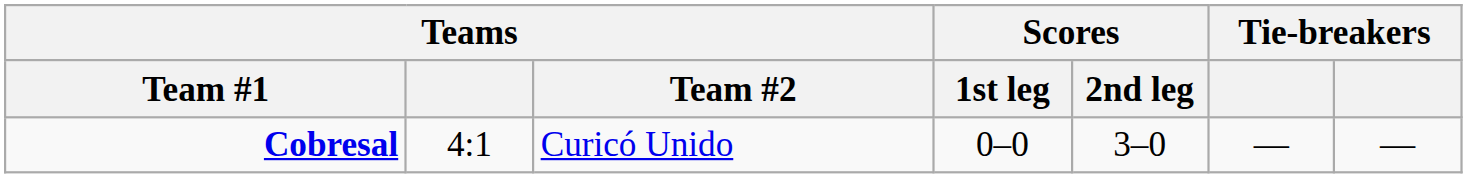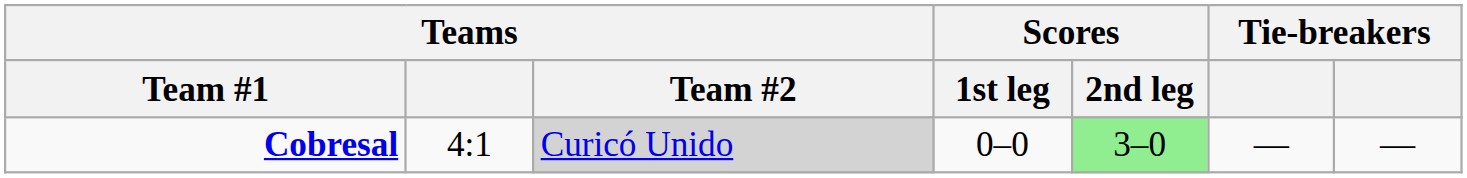(637, 144) no background -> (637, 144) lightgrey background
(1140, 144) no background -> (1140, 144) lightgreen background
